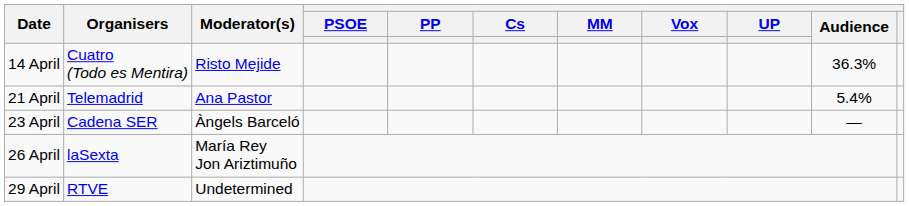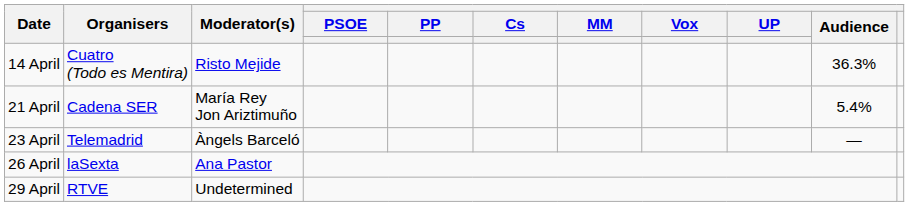(105, 97) Telemadrid -> (112, 106) Cadena SER
(234, 97) Ana Pastor -> (246, 106) María Rey Jon Ariztimuño
(112, 122) Cadena SER -> (105, 139) Telemadrid
(246, 155) María Rey Jon Ariztimuño -> (234, 164) Ana Pastor
